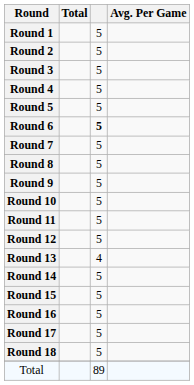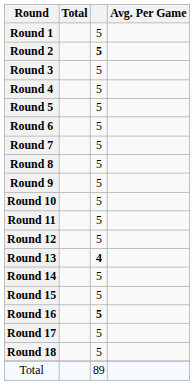(99, 51) normal -> (99, 51) bold
(99, 126) bold -> (99, 126) normal
(99, 257) normal -> (99, 257) bold
(99, 314) normal -> (99, 314) bold
